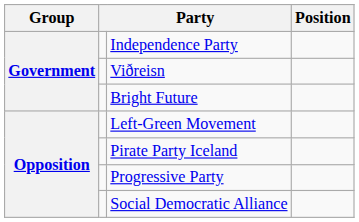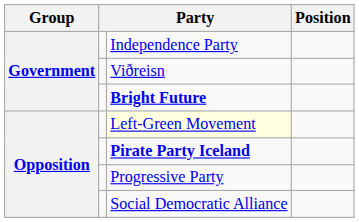(154, 97) normal -> (158, 97) bold
(183, 124) no background -> (183, 124) lightyellow background
(174, 151) normal -> (180, 151) bold
